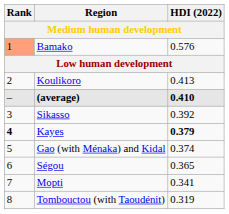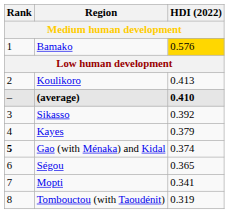(9, 47) lightsalmon background -> (9, 47) no background
(182, 47) no background -> (182, 47) gold background
(9, 132) bold -> (9, 132) normal
(182, 132) bold -> (182, 132) normal
(9, 149) normal -> (9, 149) bold
